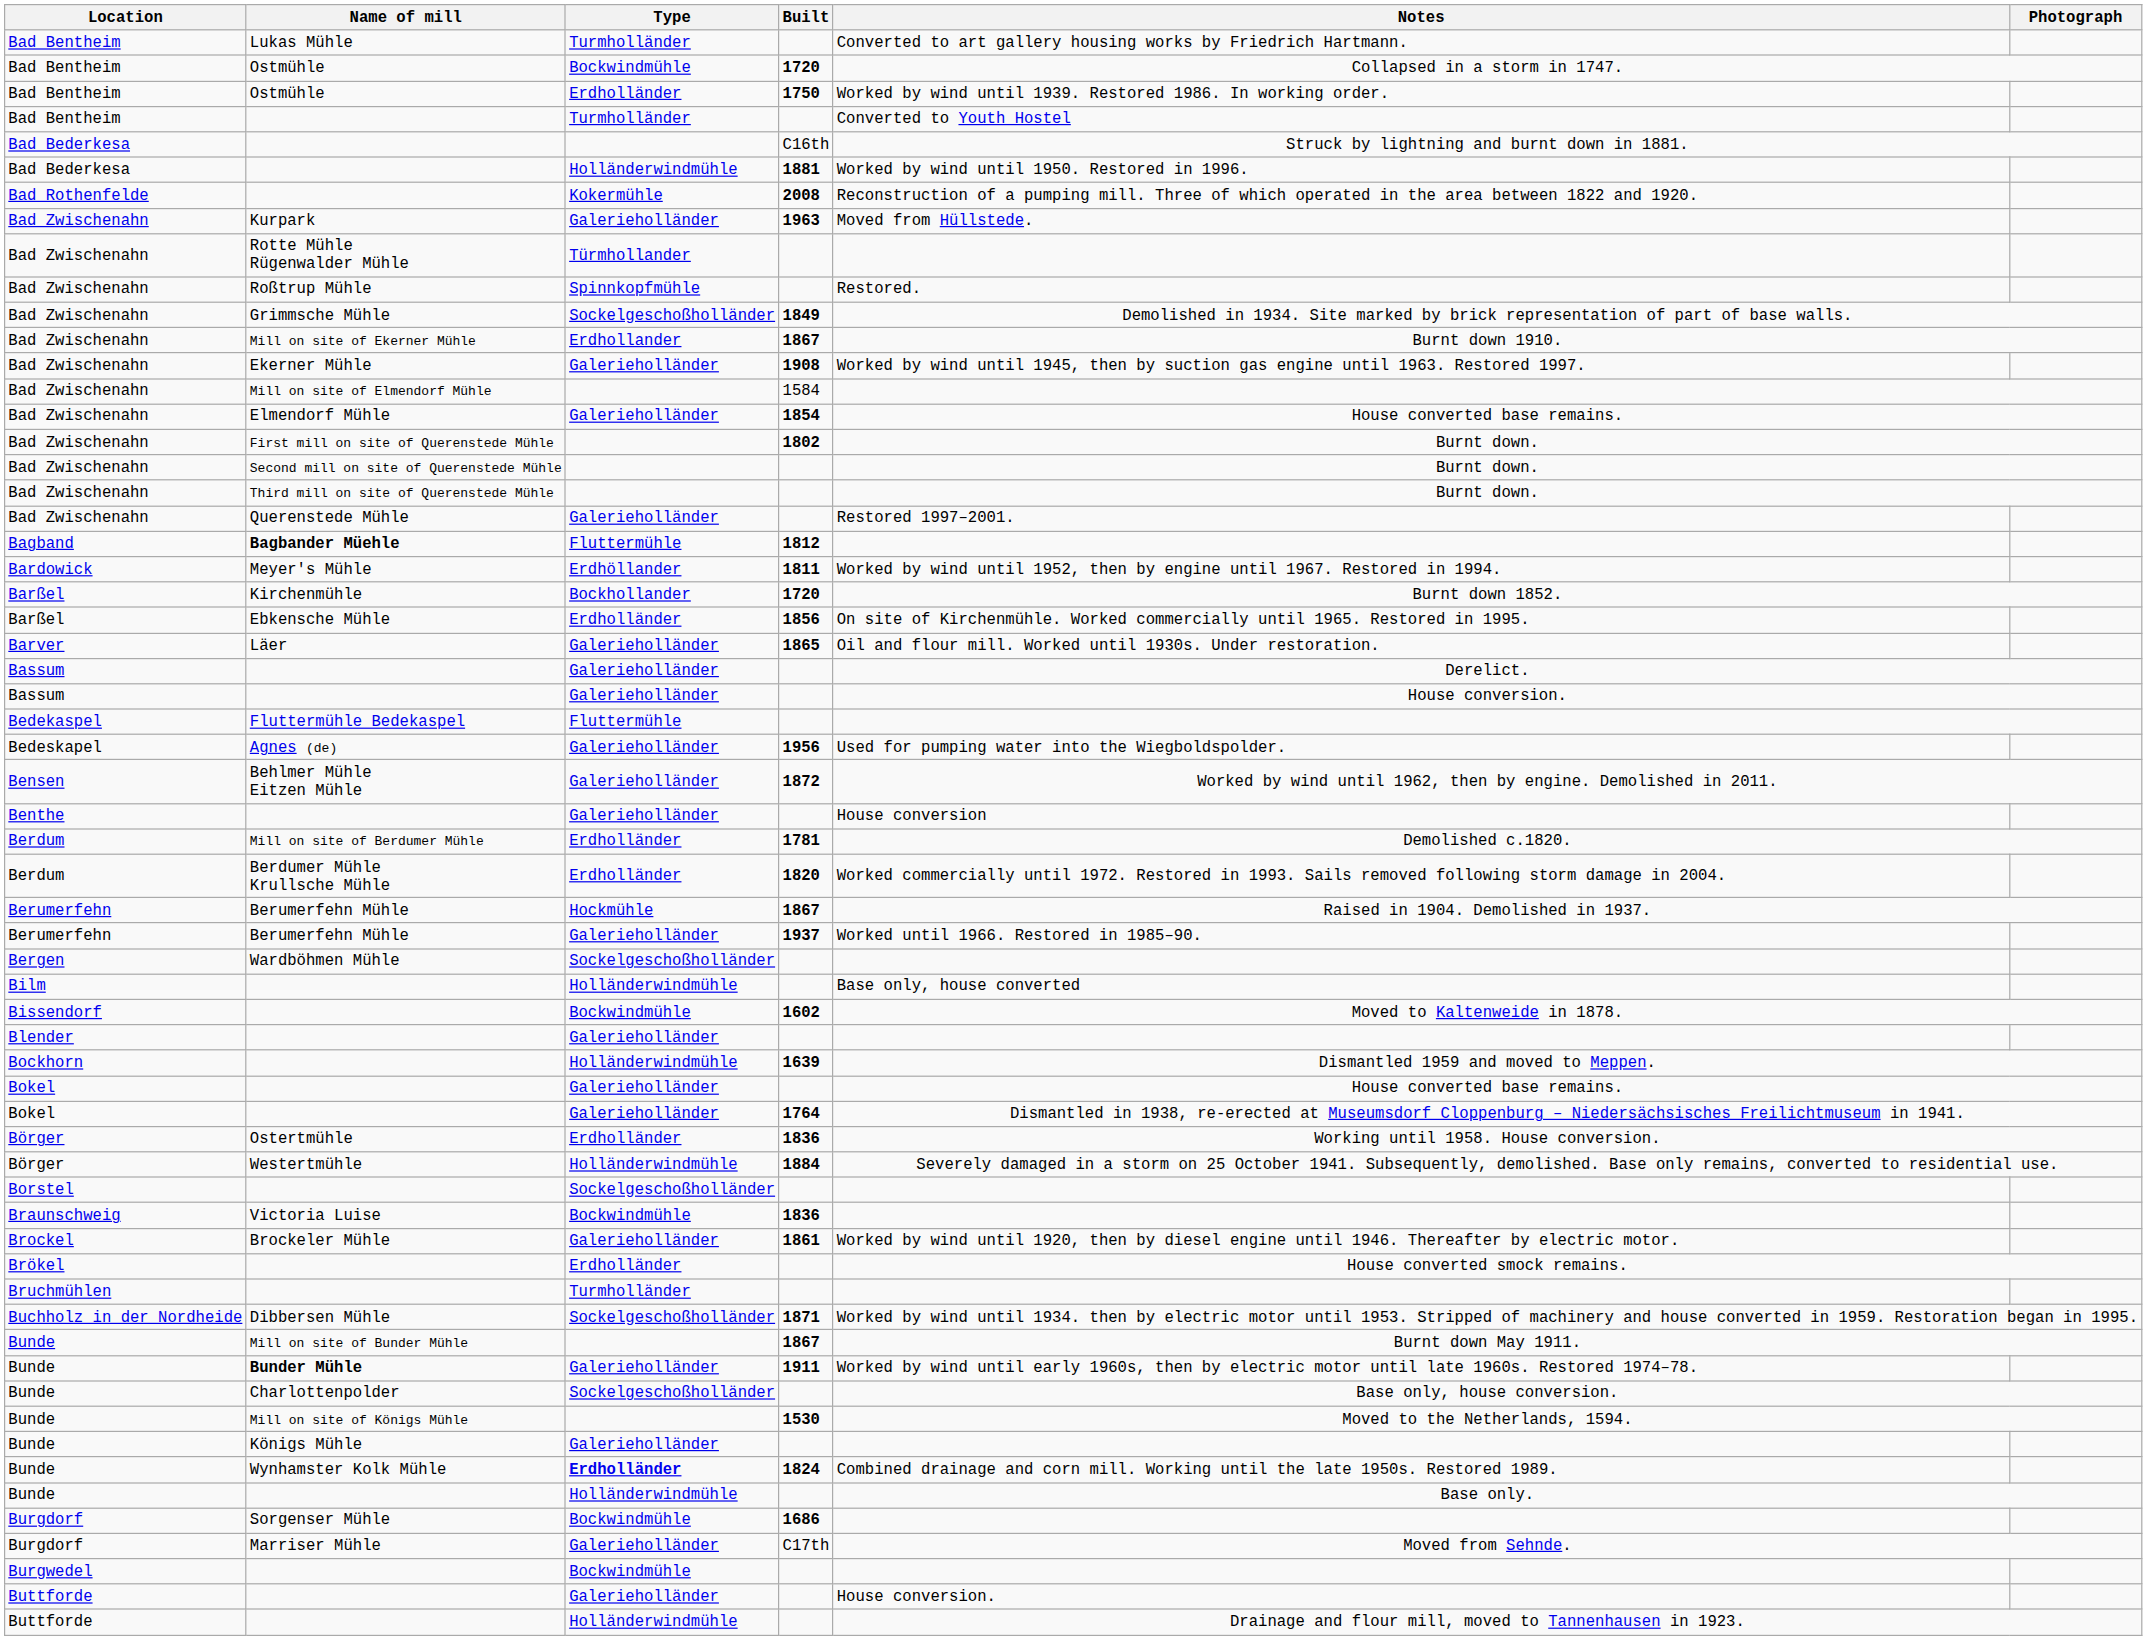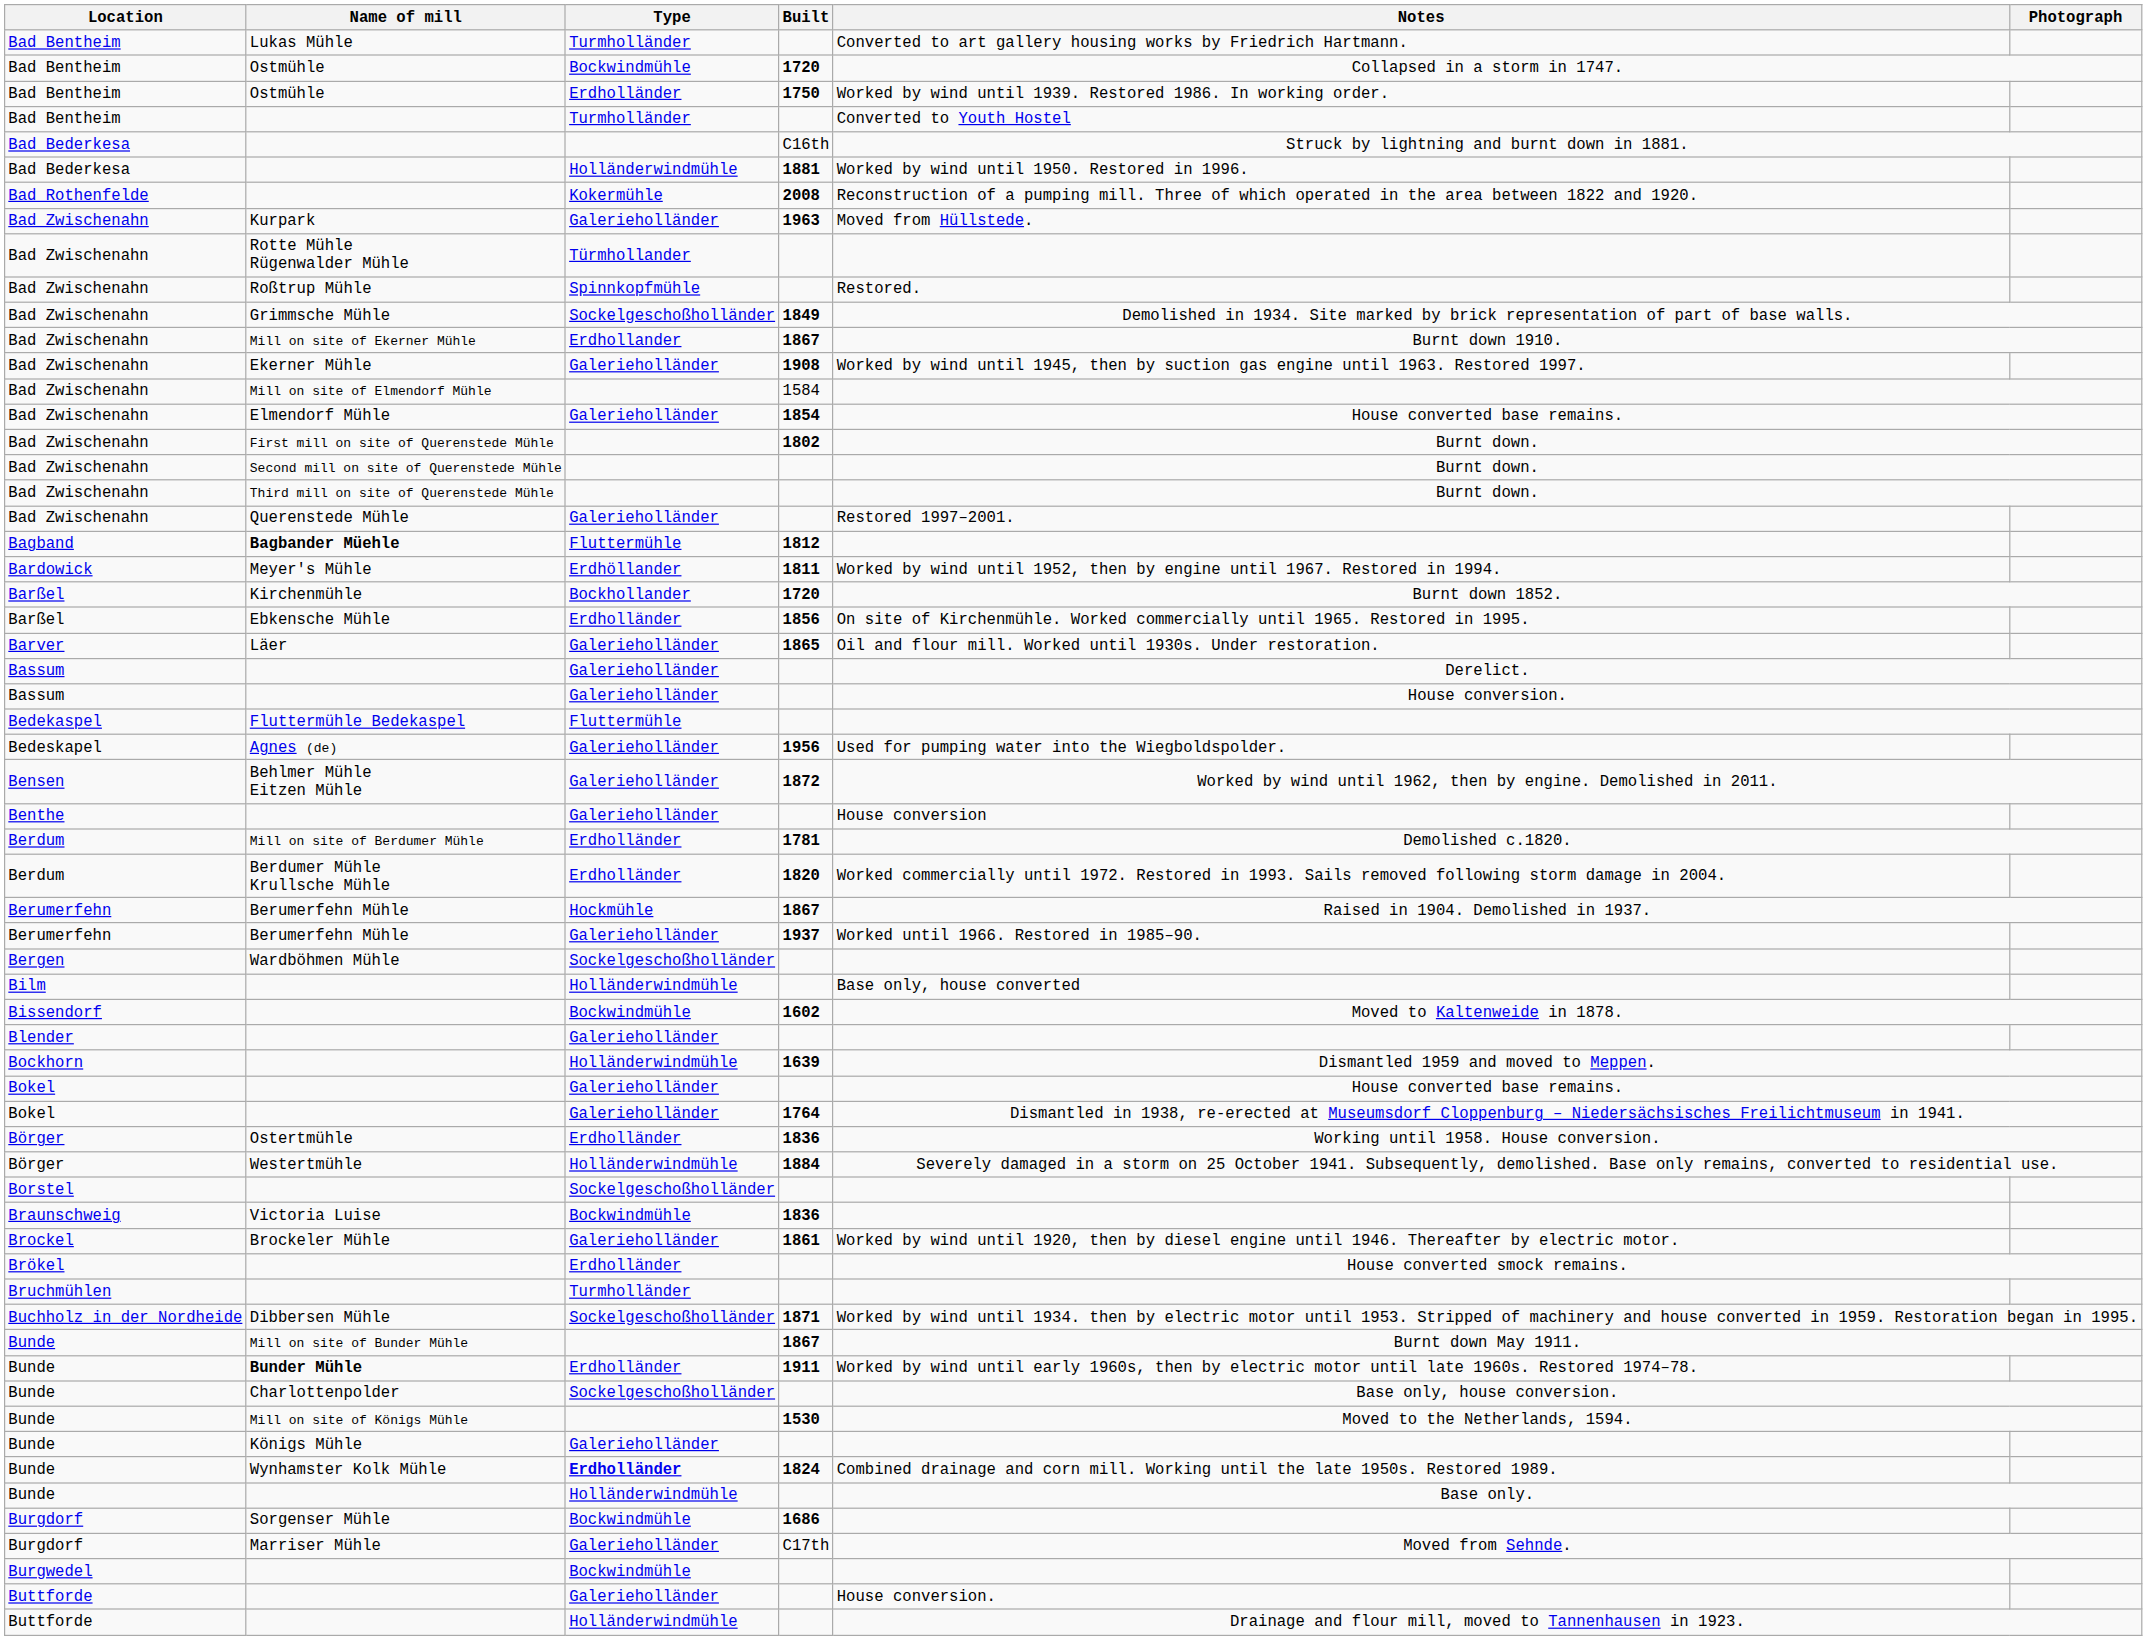(644, 1368) Galerieholländer -> (625, 1368) Erdholländer
